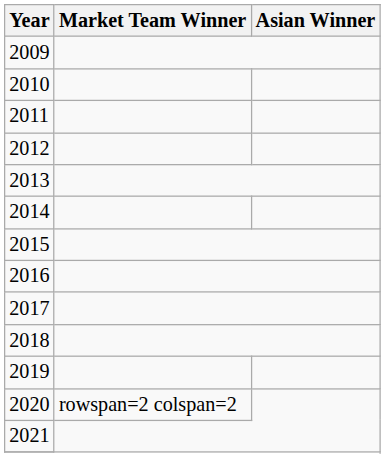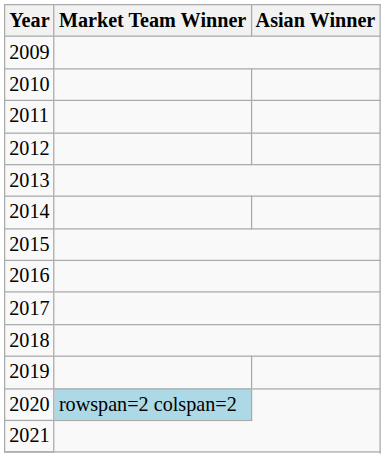(148, 404) no background -> (148, 404) lightblue background
